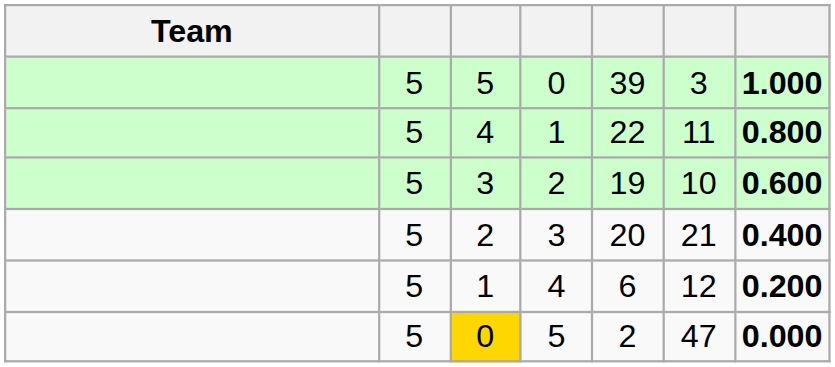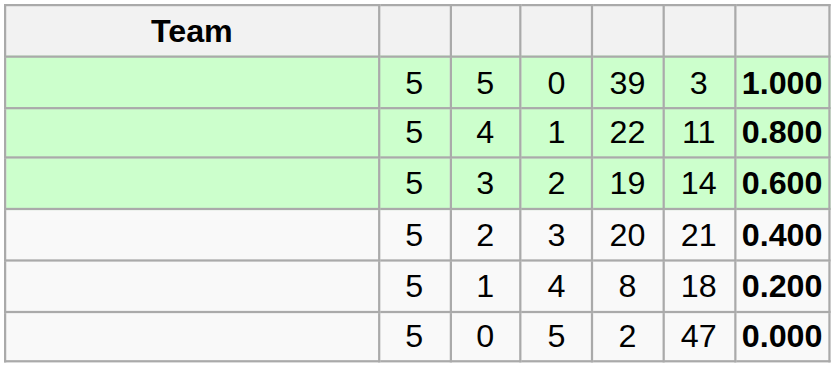(699, 184) 10 -> (699, 184) 14
(628, 286) 6 -> (628, 286) 8
(699, 286) 12 -> (699, 286) 18
(485, 337) gold background -> (485, 337) no background
